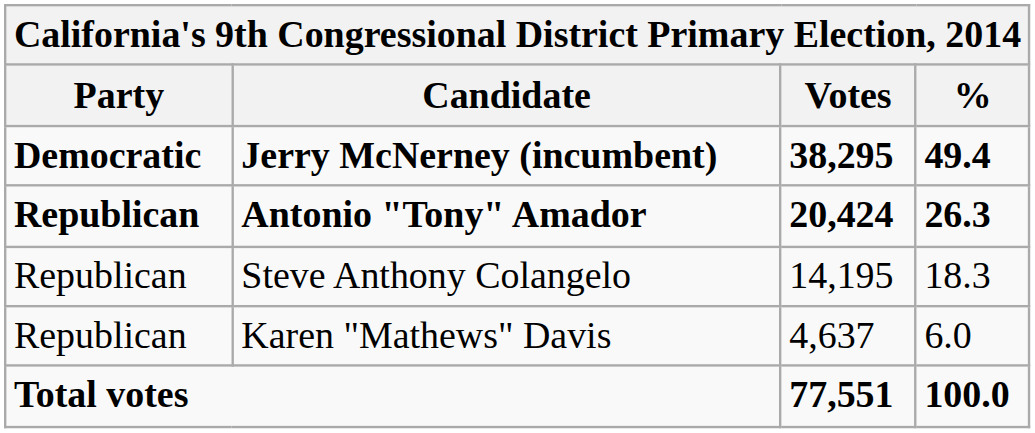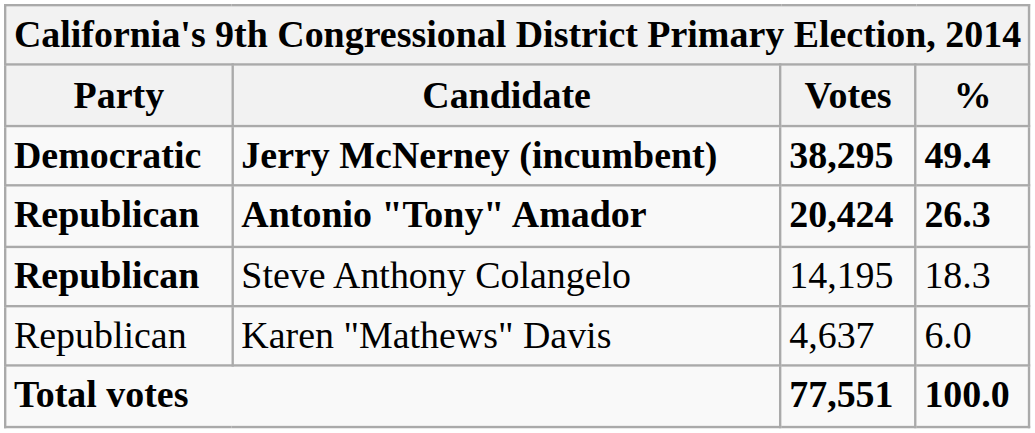(100, 275) normal -> (107, 275) bold
